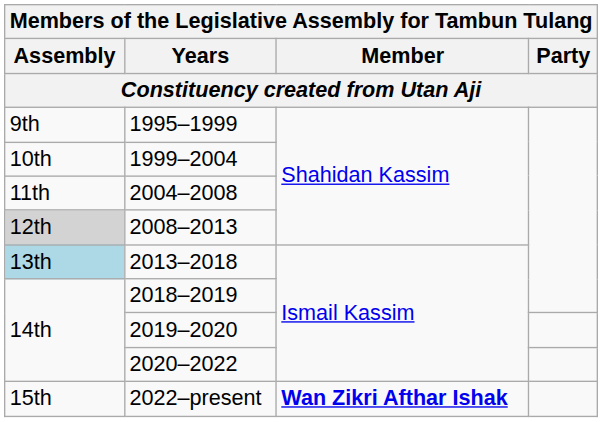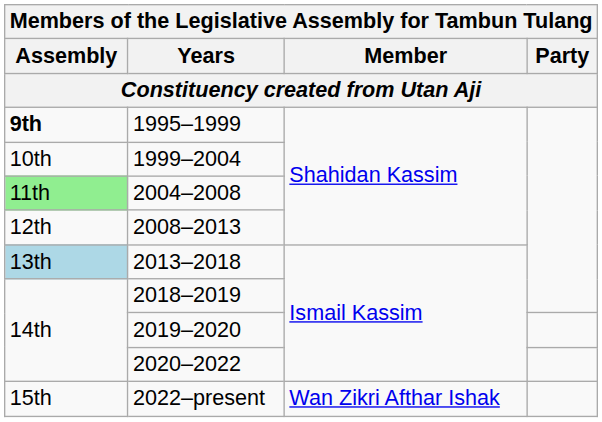(25, 124) normal -> (26, 124) bold
(30, 192) no background -> (30, 192) lightgreen background
(31, 227) lightgrey background -> (31, 227) no background
(395, 398) bold -> (395, 398) normal
